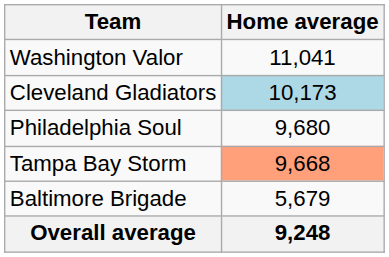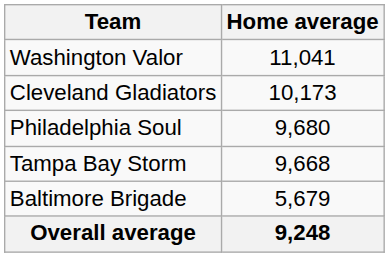(303, 92) lightblue background -> (303, 92) no background
(303, 163) lightsalmon background -> (303, 163) no background
